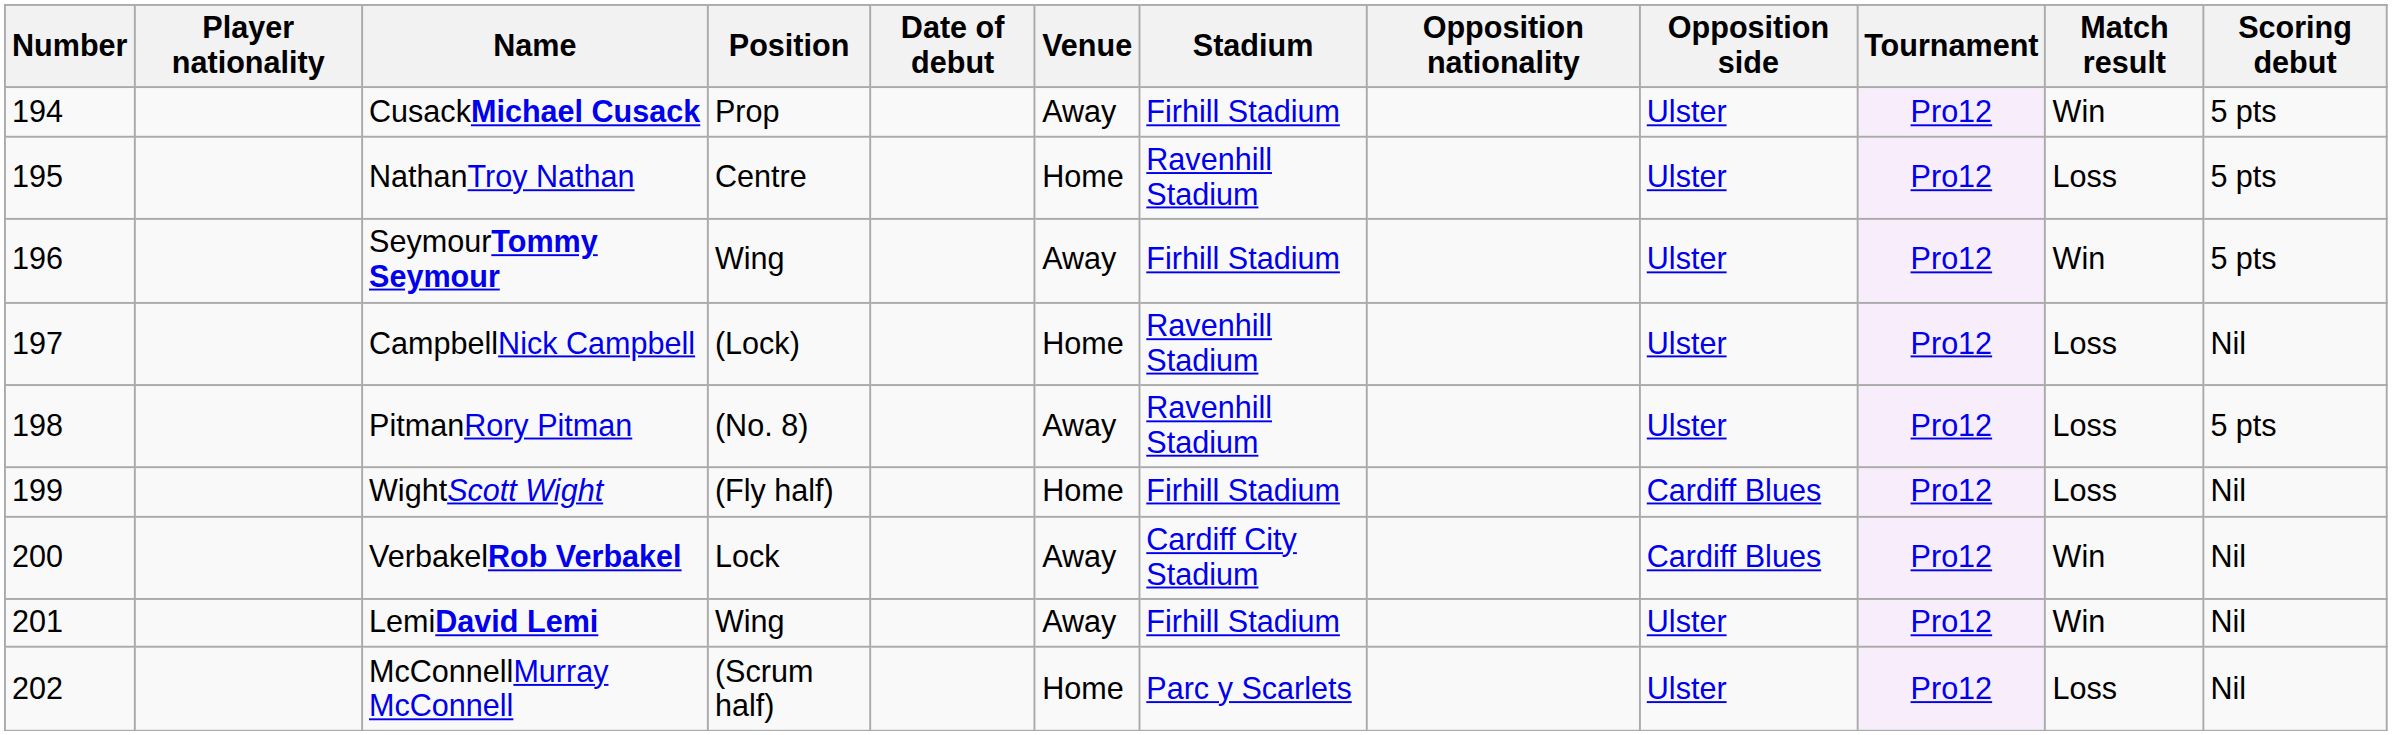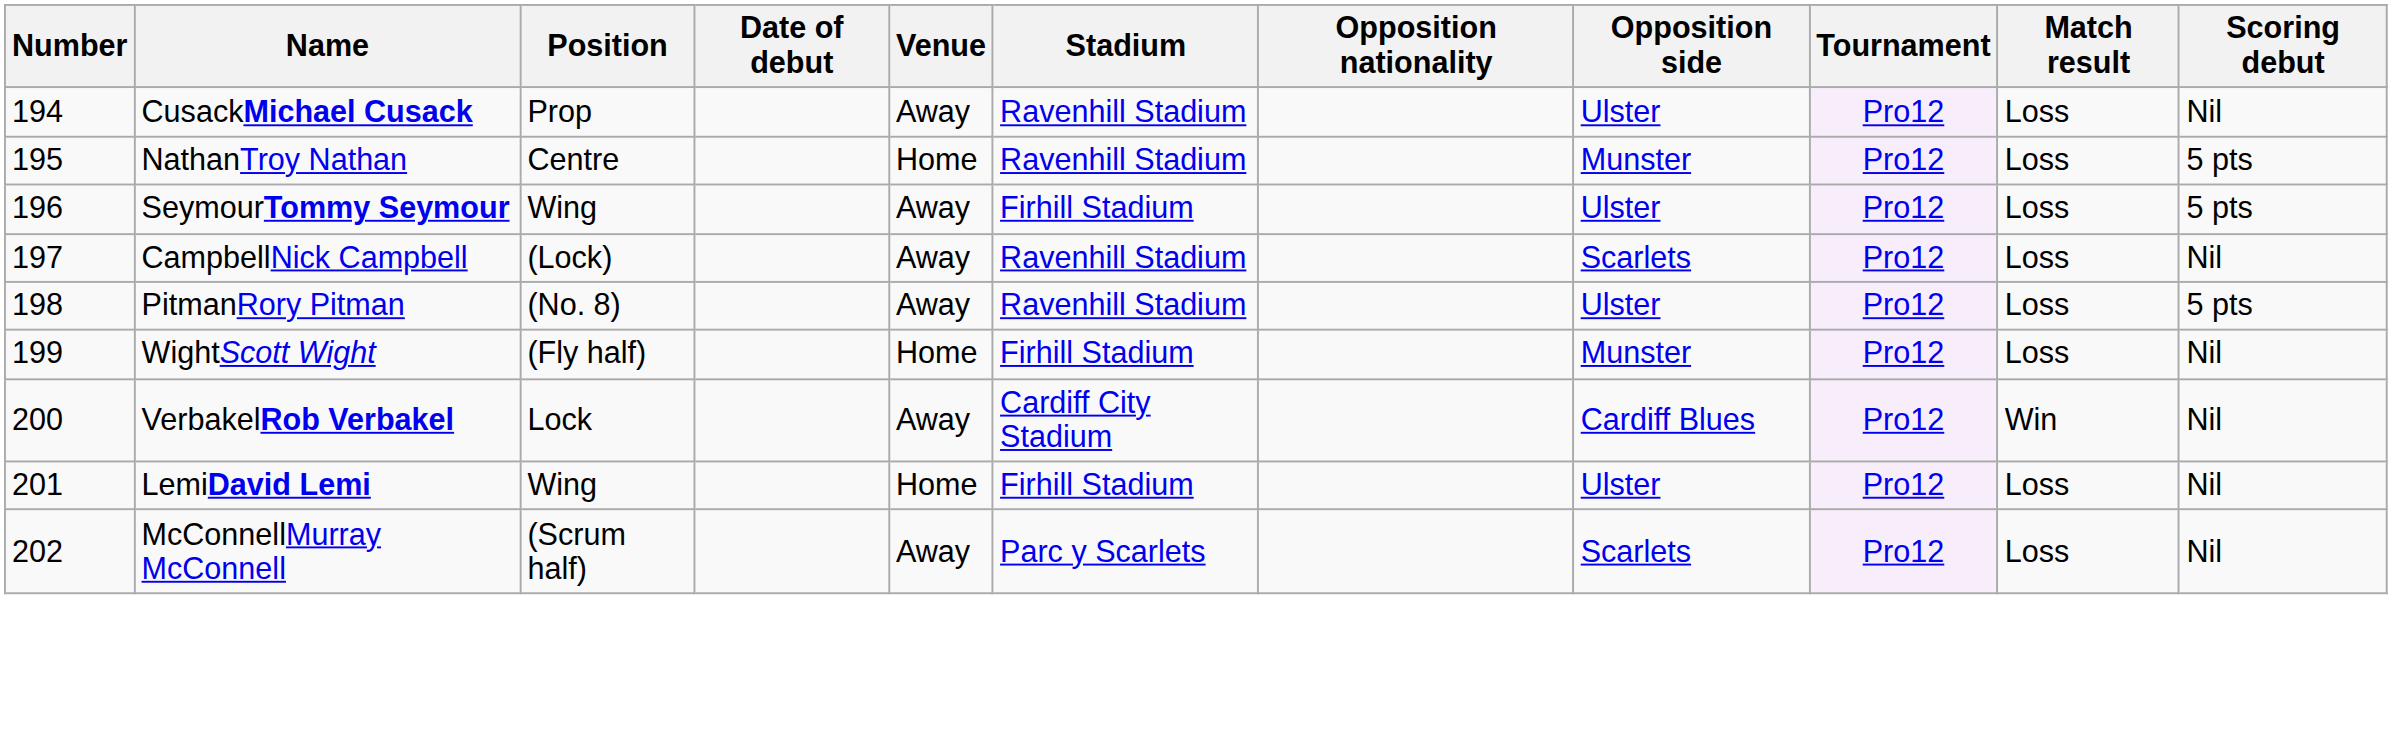- column: (248, 45)
(1243, 111) Firhill Stadium -> (1123, 111) Ravenhill Stadium
(2079, 111) Win -> (2037, 111) Loss
(2244, 111) 5 pts -> (2204, 111) Nil
(1687, 177) Ulster -> (1636, 160) Munster
(2079, 260) Win -> (2037, 208) Loss
(1083, 342) Home -> (933, 256) Away
(1687, 342) Ulster -> (1636, 256) Scarlets
(1734, 491) Cardiff Blues -> (1636, 353) Munster
(1079, 622) Away -> (937, 485) Home
(2079, 622) Win -> (2037, 485) Loss
(1083, 688) Home -> (933, 550) Away
(1687, 688) Ulster -> (1636, 550) Scarlets
